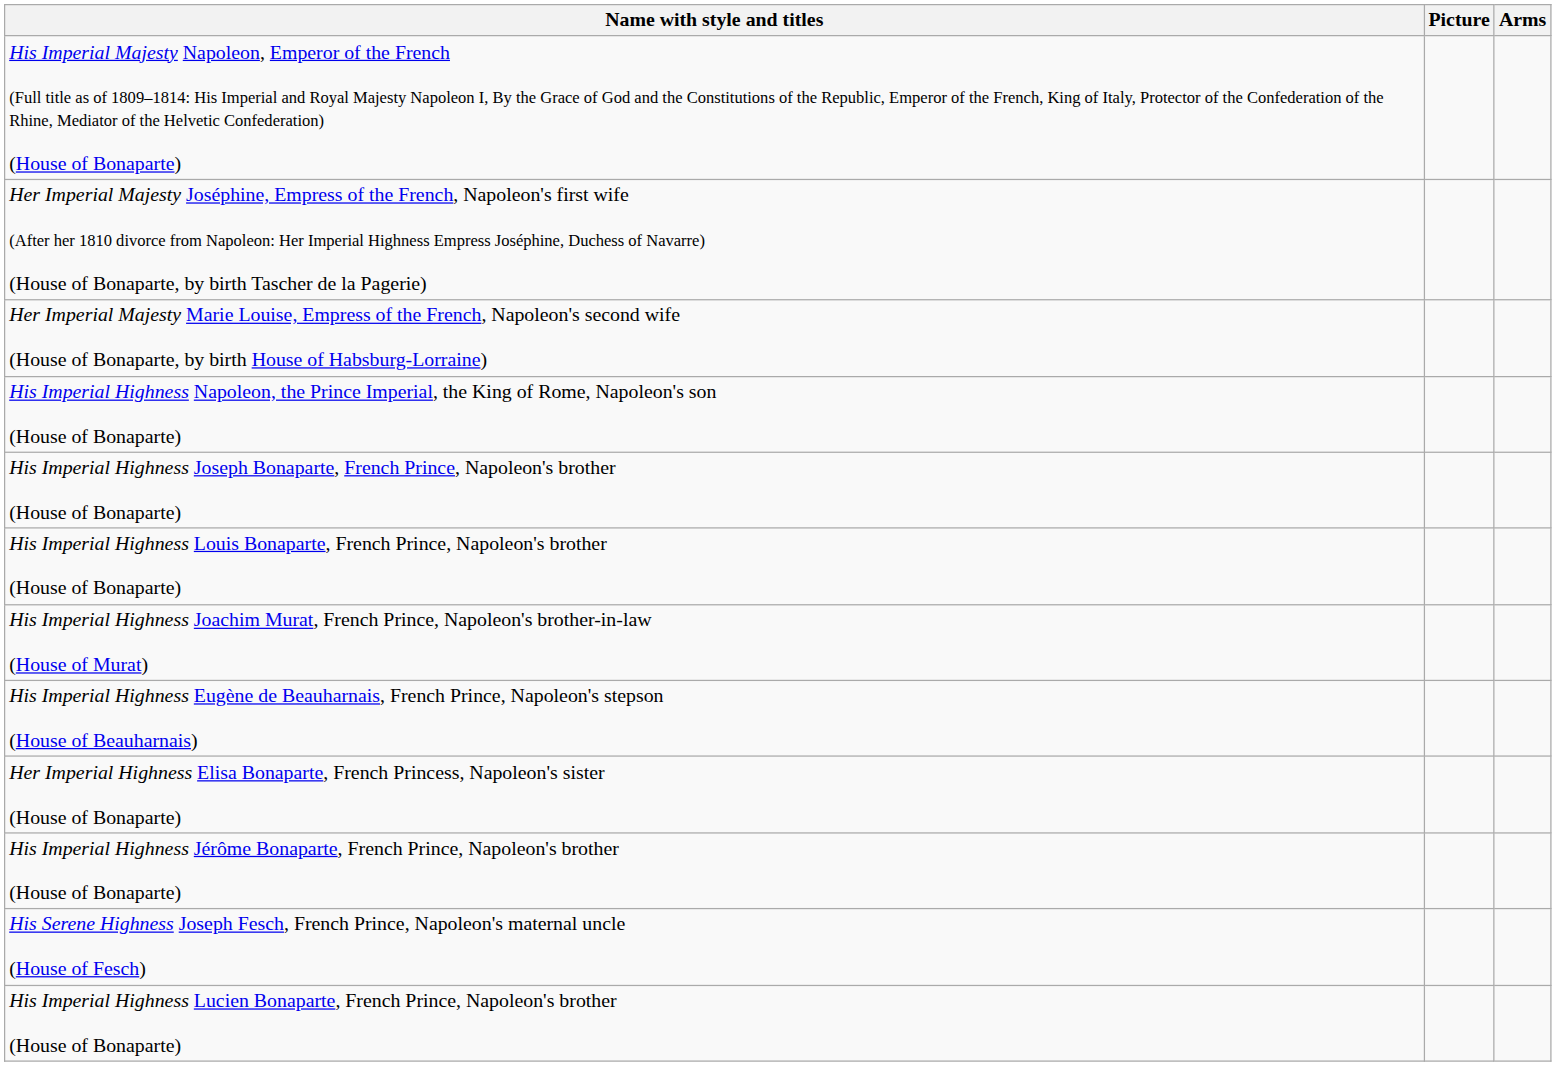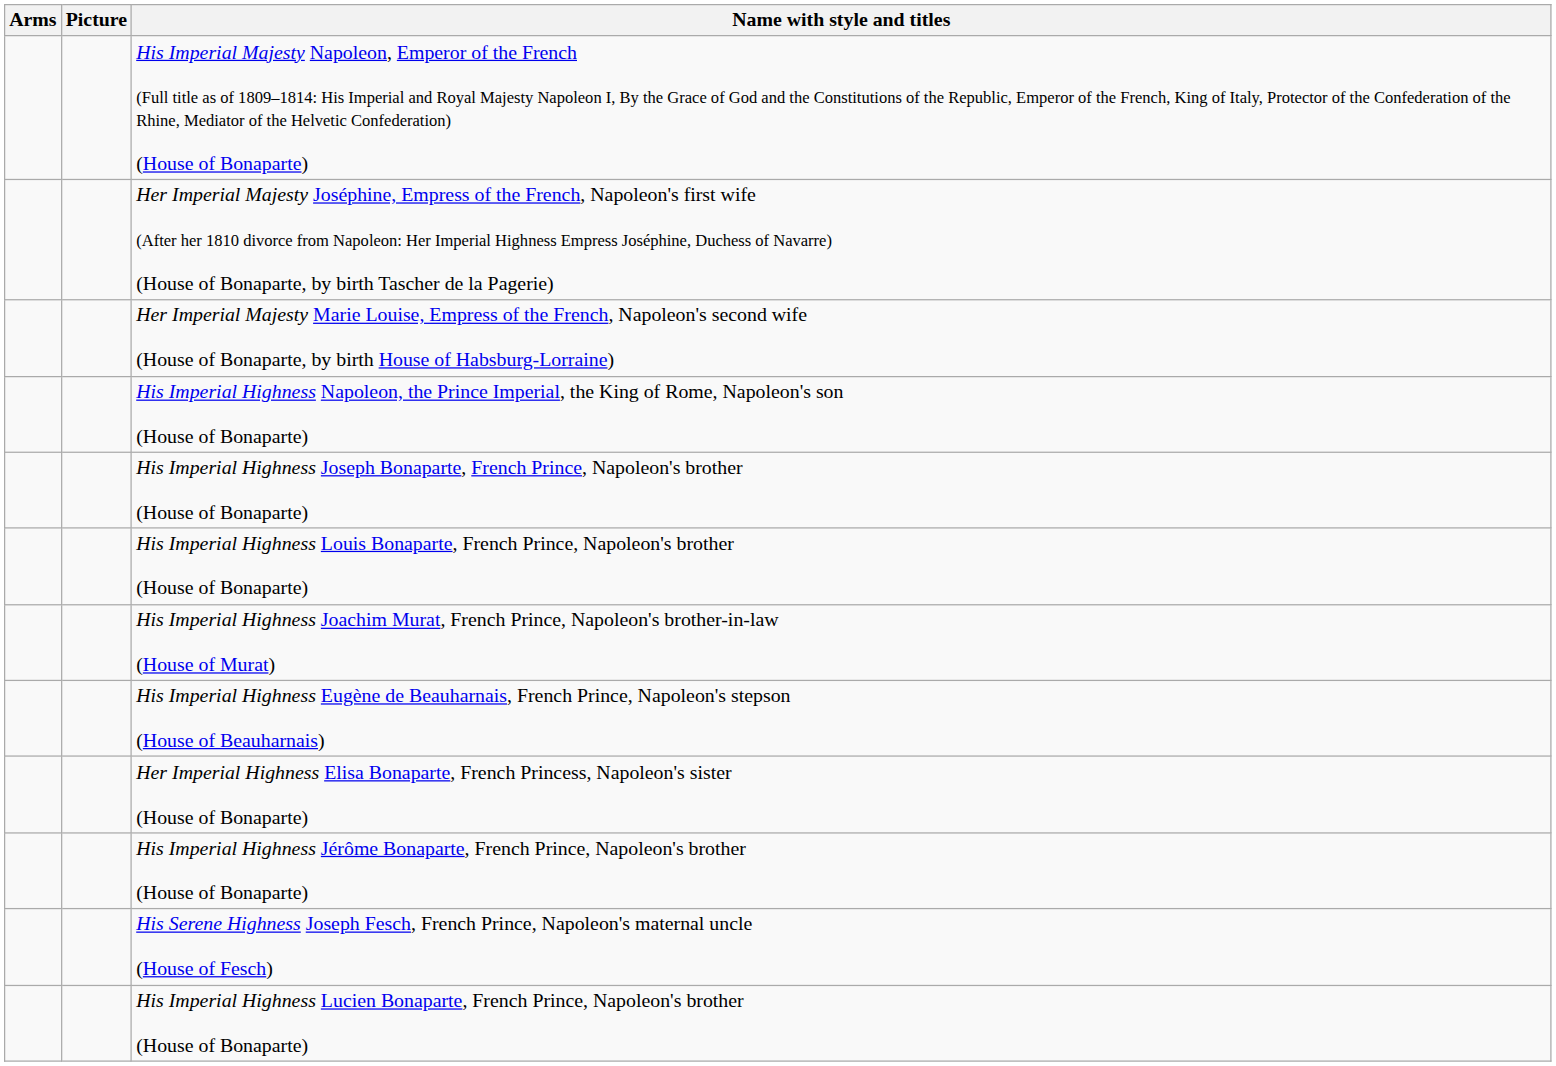columns swapped: (1523, 20) <-> (714, 20)
